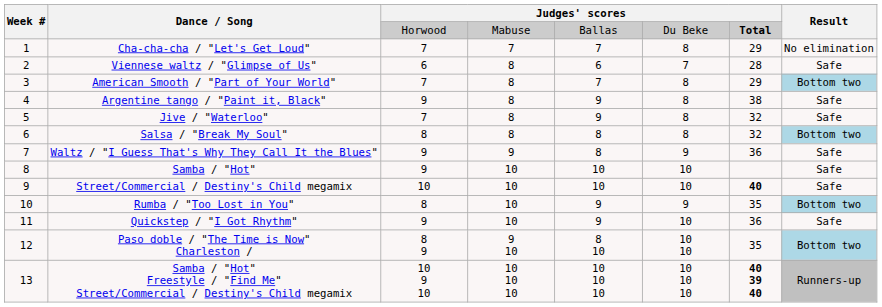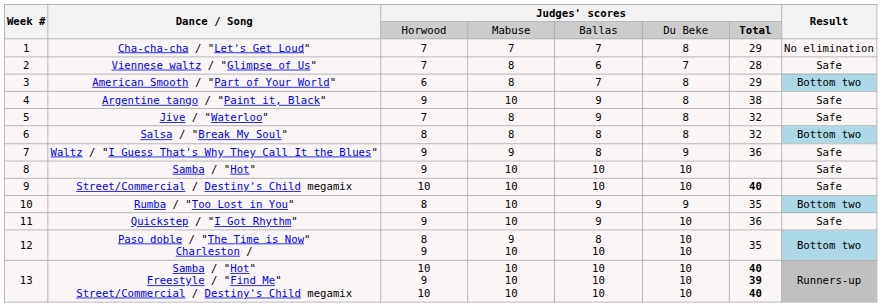(424, 65) 6 -> (424, 65) 7
(424, 83) 7 -> (424, 83) 6
(511, 100) 8 -> (511, 100) 10
